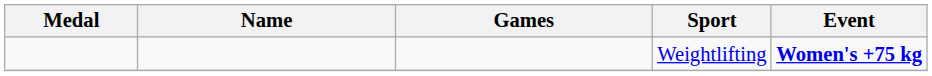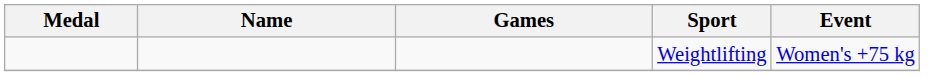(849, 53) bold -> (846, 53) normal
